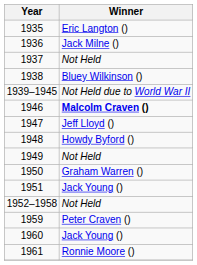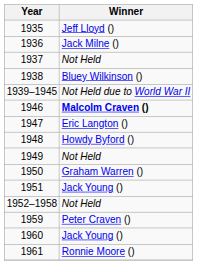(95, 28) Eric Langton () -> (88, 28) Jeff Lloyd ()
(88, 124) Jeff Lloyd () -> (95, 124) Eric Langton ()
